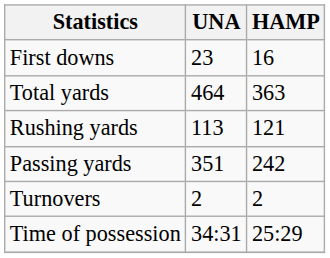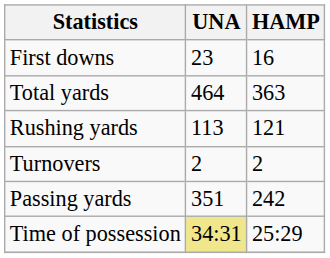rows swapped: (71, 163) <-> (55, 198)
(216, 234) no background -> (216, 234) khaki background
